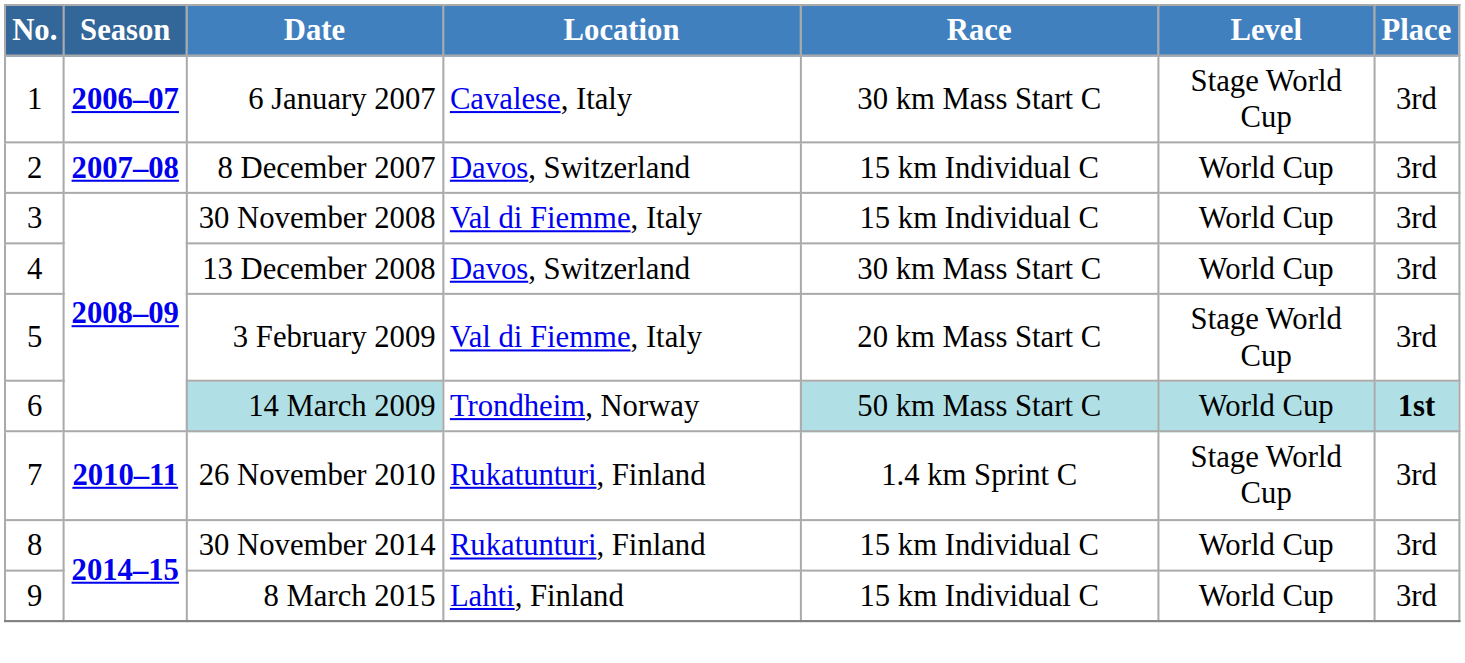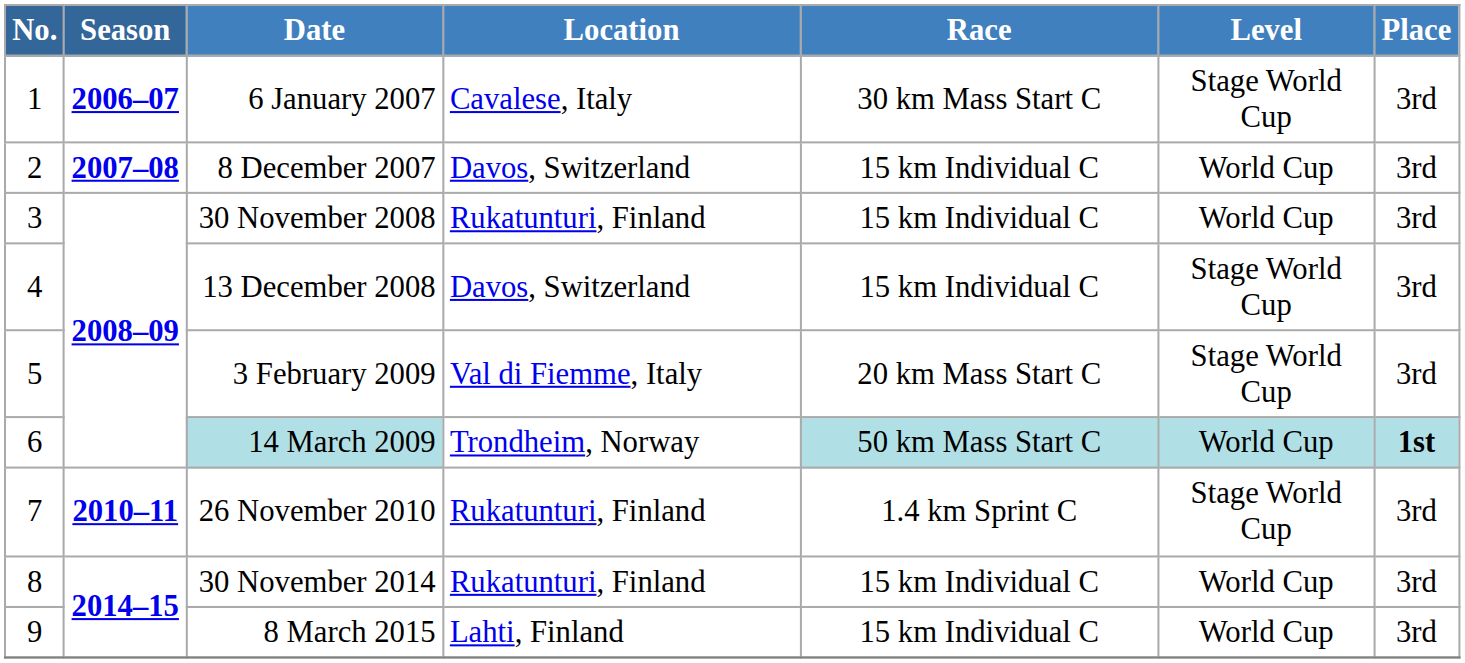(576, 218) Val di Fiemme, Italy -> (578, 218) Rukatunturi, Finland
(979, 268) 30 km Mass Start C -> (979, 287) 15 km Individual C
(1266, 268) World Cup -> (1266, 287) Stage World Cup
